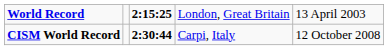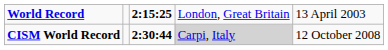(206, 34) no background -> (206, 34) lightgrey background
